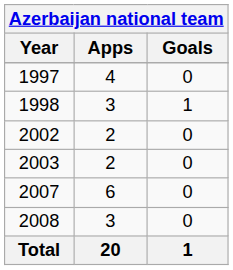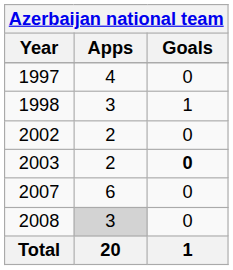(188, 163) normal -> (188, 163) bold
(110, 221) no background -> (110, 221) lightgrey background
